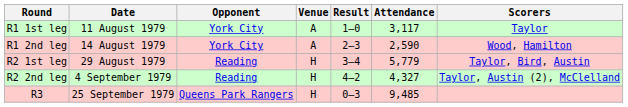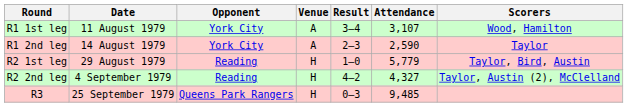(351, 29) 1–0 -> (351, 29) 3–4
(404, 29) 3,117 -> (404, 29) 3,107
(530, 29) Taylor -> (530, 29) Wood, Hamilton
(530, 45) Wood, Hamilton -> (530, 45) Taylor
(351, 61) 3–4 -> (351, 61) 1–0
